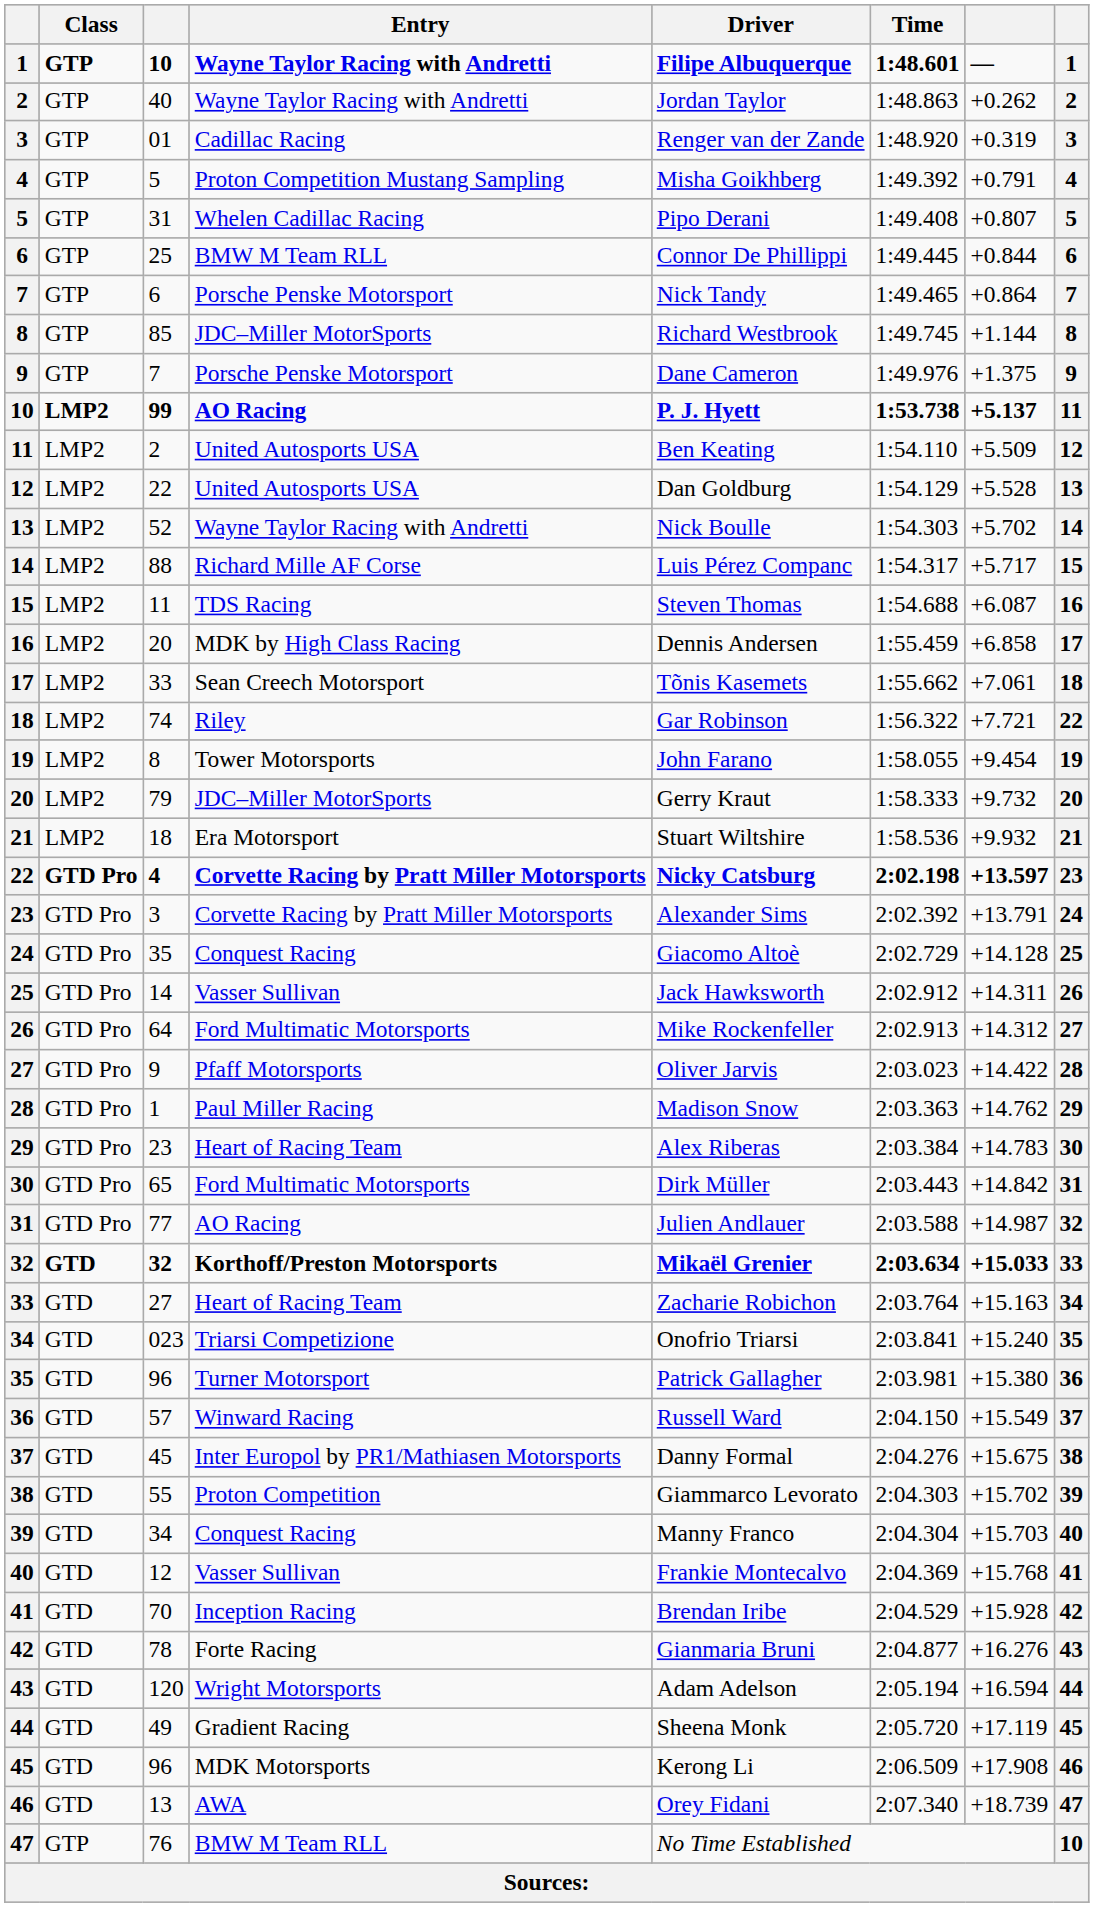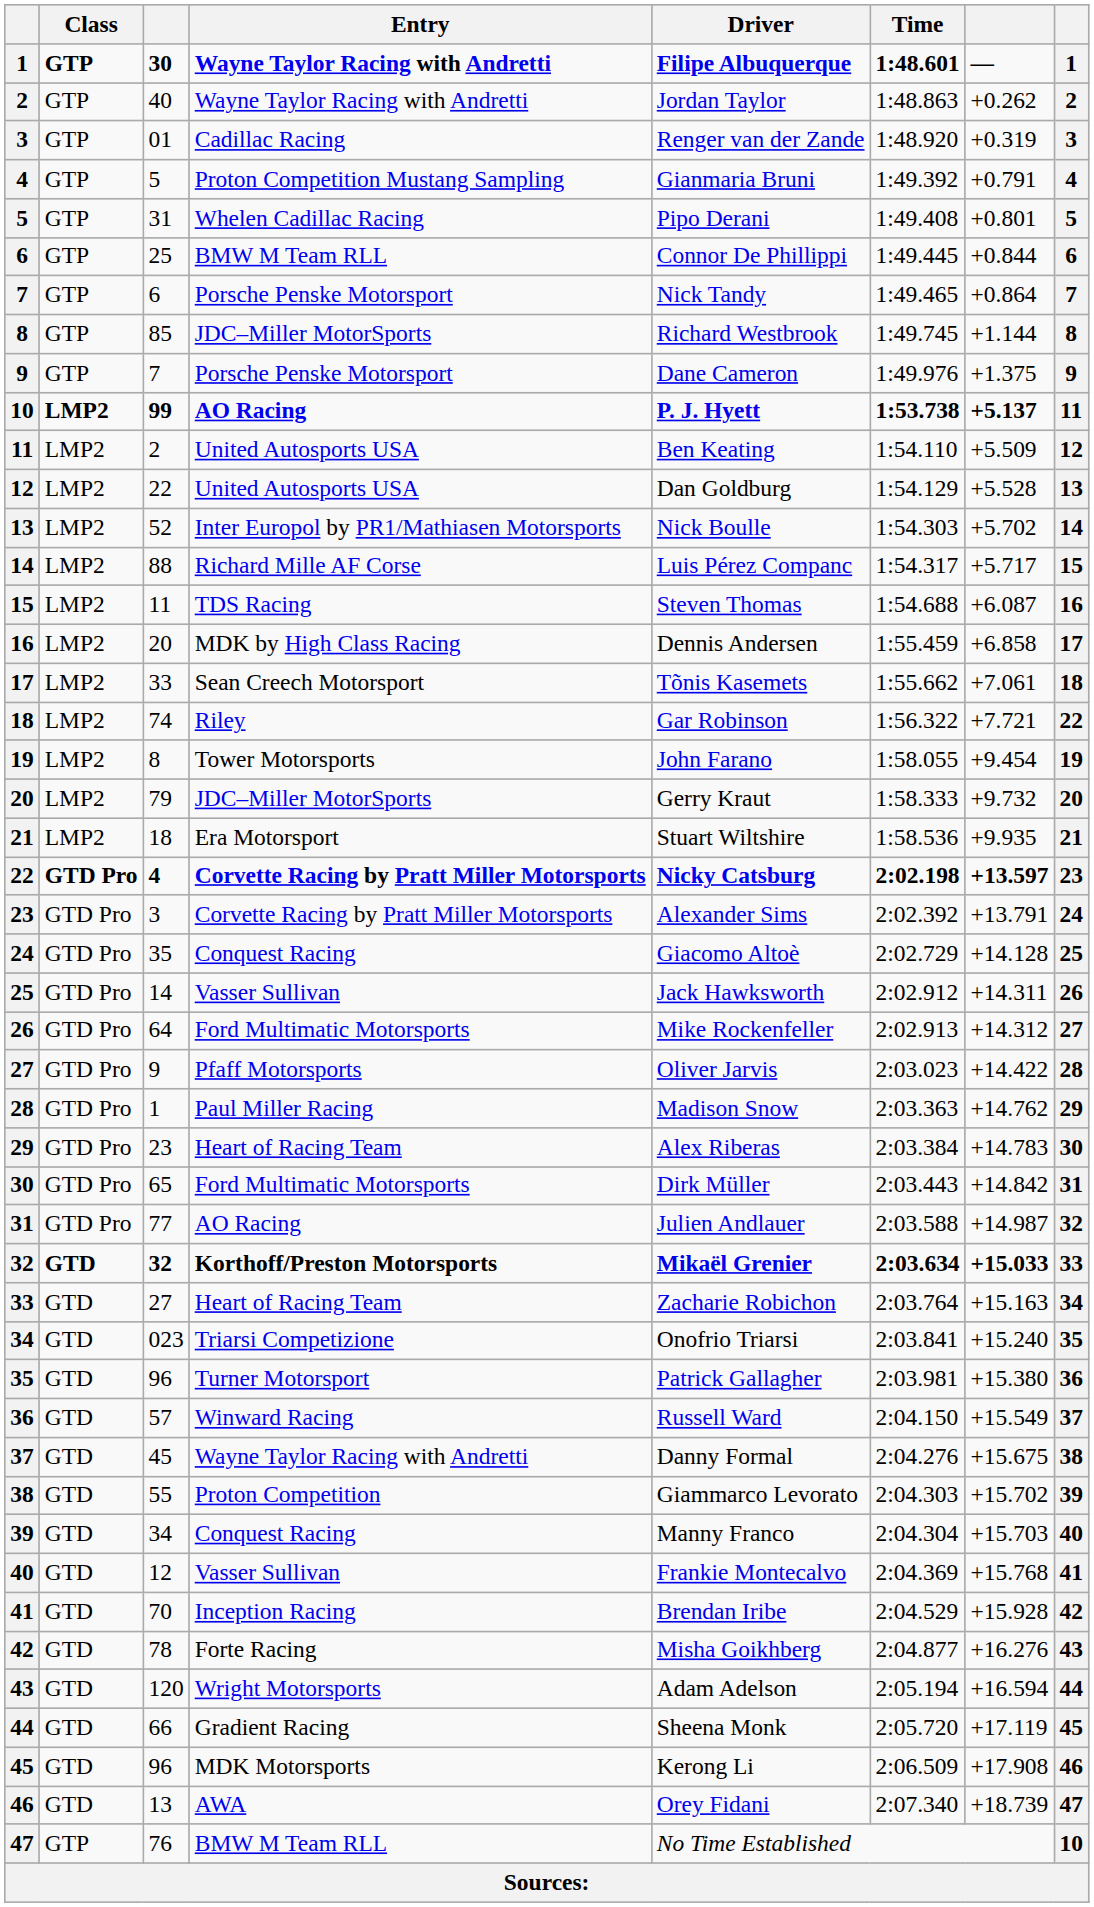(160, 62) 10 -> (160, 62) 30
(739, 179) Misha Goikhberg -> (736, 179) Gianmaria Bruni
(1004, 217) +0.807 -> (1004, 217) +0.801
(362, 527) Wayne Taylor Racing with Andretti -> (408, 527) Inter Europol by PR1/Mathiasen Motorsports
(1004, 837) +9.932 -> (1004, 837) +9.935
(408, 1456) Inter Europol by PR1/Mathiasen Motorsports -> (362, 1456) Wayne Taylor Racing with Andretti
(736, 1650) Gianmaria Bruni -> (739, 1650) Misha Goikhberg
(160, 1727) 49 -> (160, 1727) 66
